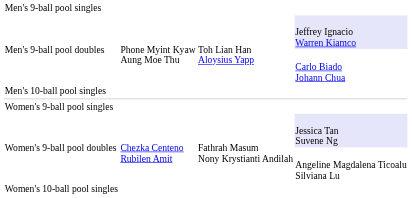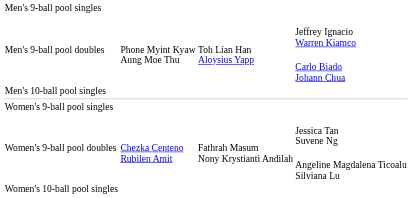(326, 37) lavender background -> (326, 37) no background
(317, 136) lavender background -> (317, 136) no background
